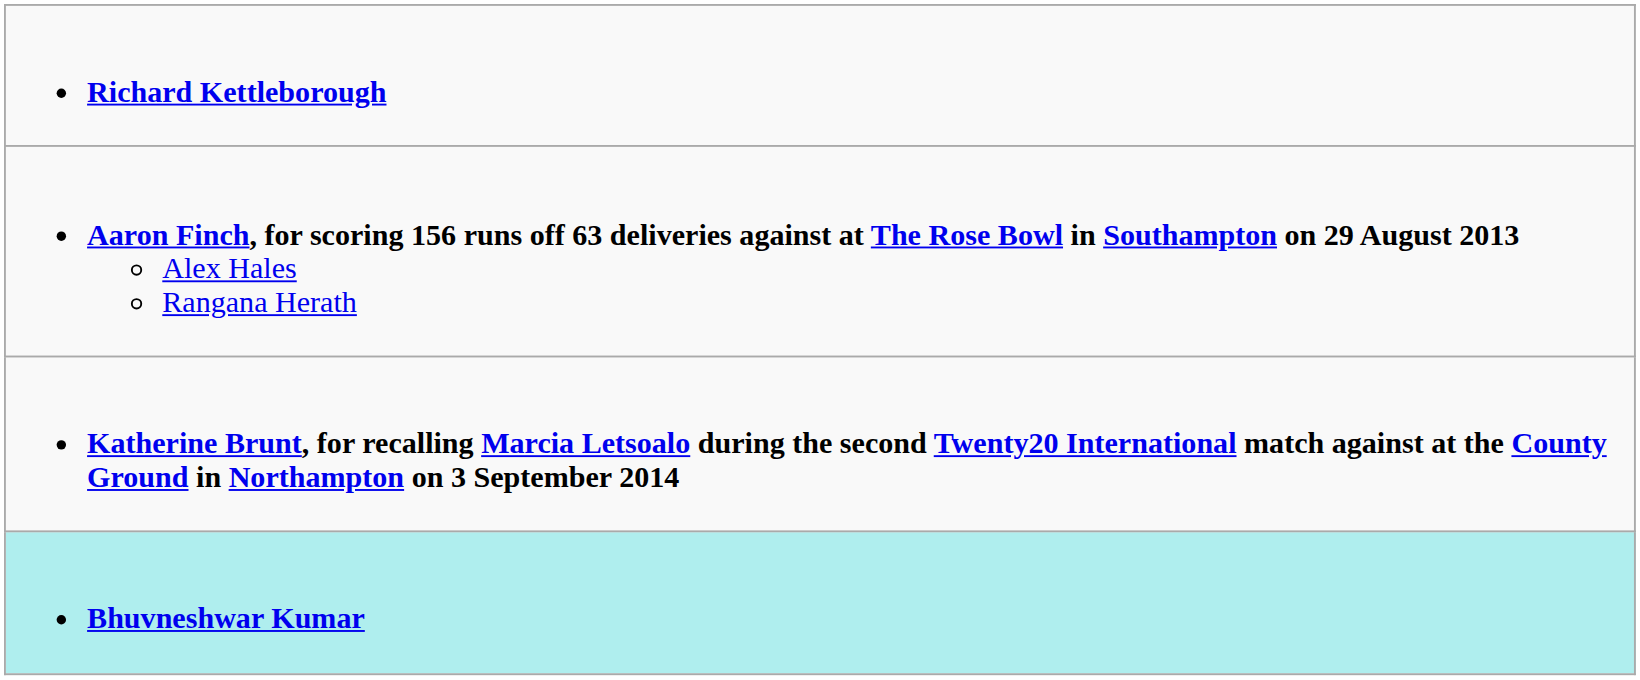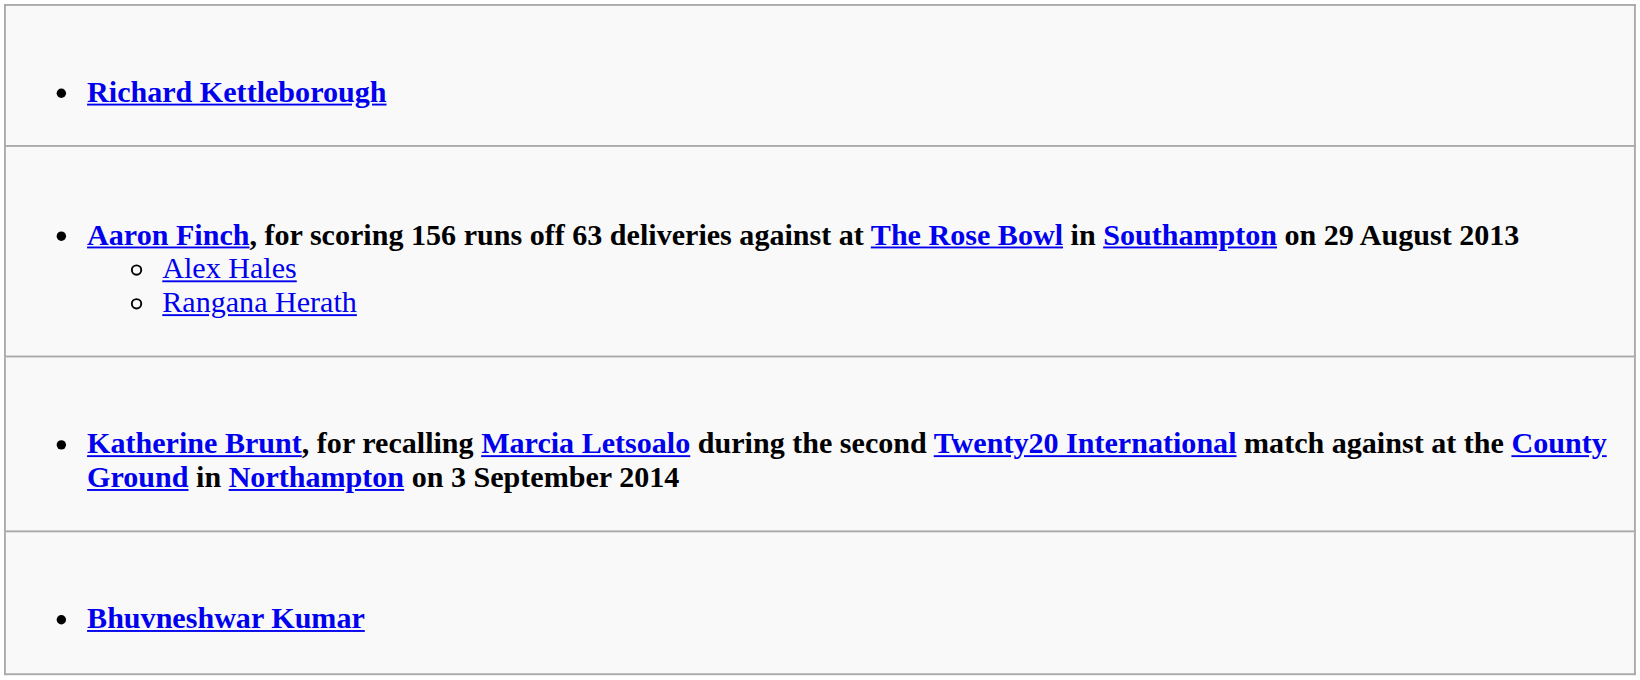(820, 619) paleturquoise background -> (820, 619) no background
